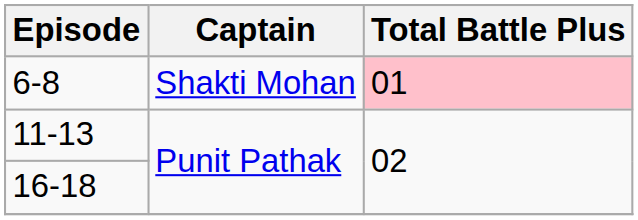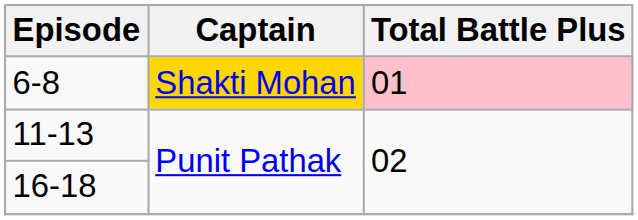(256, 82) no background -> (256, 82) gold background
